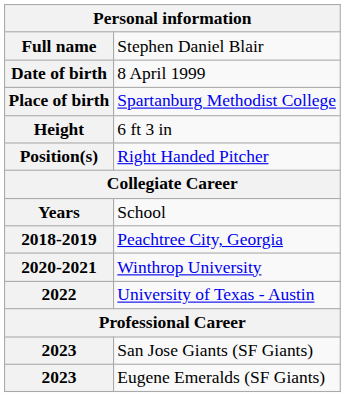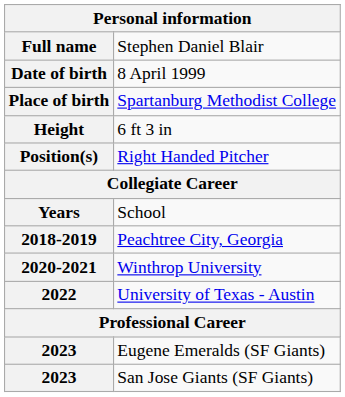(215, 350) San Jose Giants (SF Giants) -> (221, 350) Eugene Emeralds (SF Giants)
(221, 377) Eugene Emeralds (SF Giants) -> (215, 377) San Jose Giants (SF Giants)
